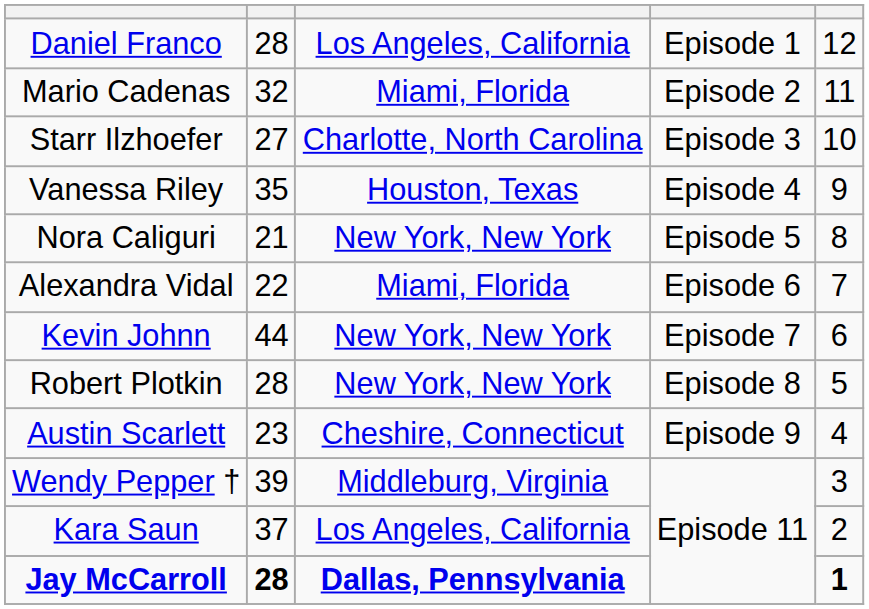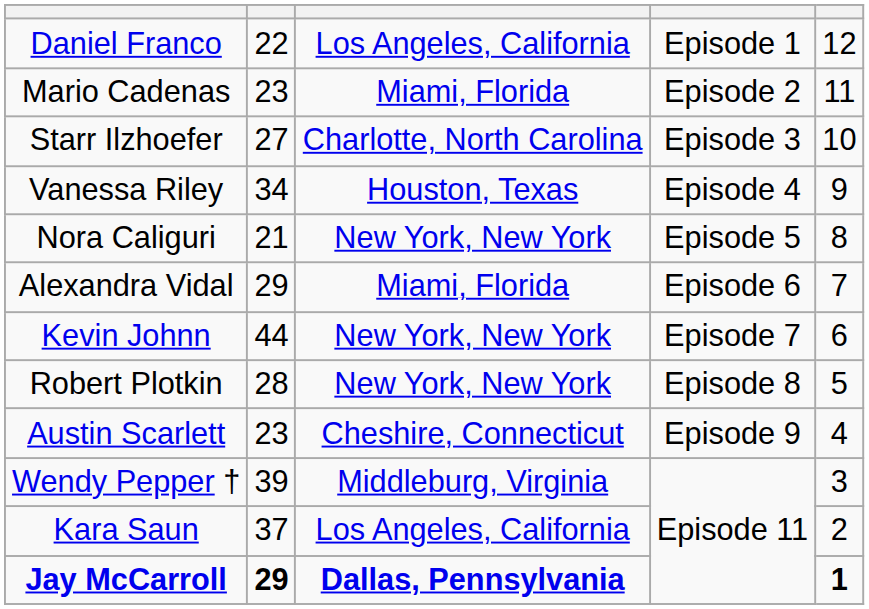(272, 43) 28 -> (272, 43) 22
(272, 91) 32 -> (272, 91) 23
(272, 189) 35 -> (272, 189) 34
(272, 286) 22 -> (272, 286) 29
(272, 578) 28 -> (272, 578) 29
